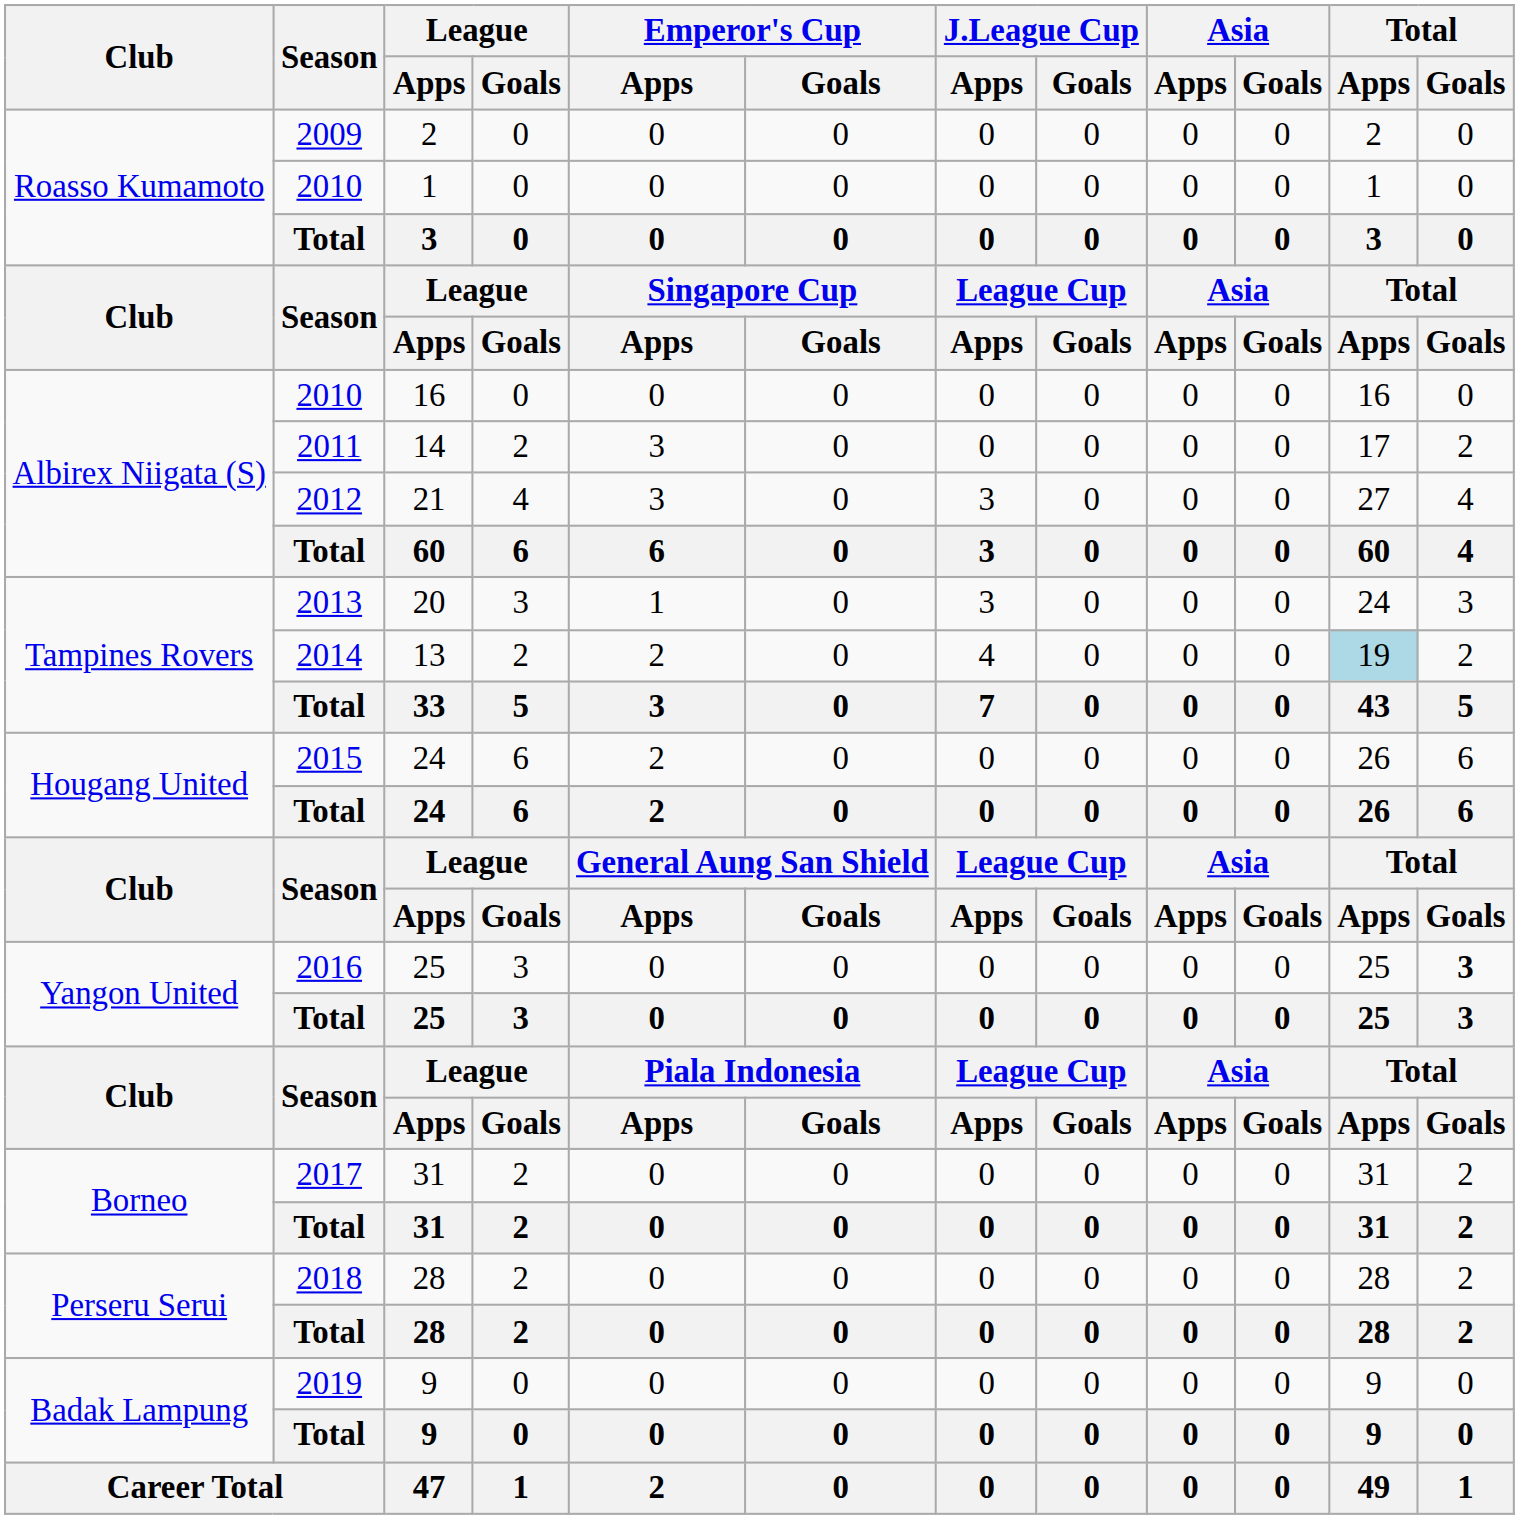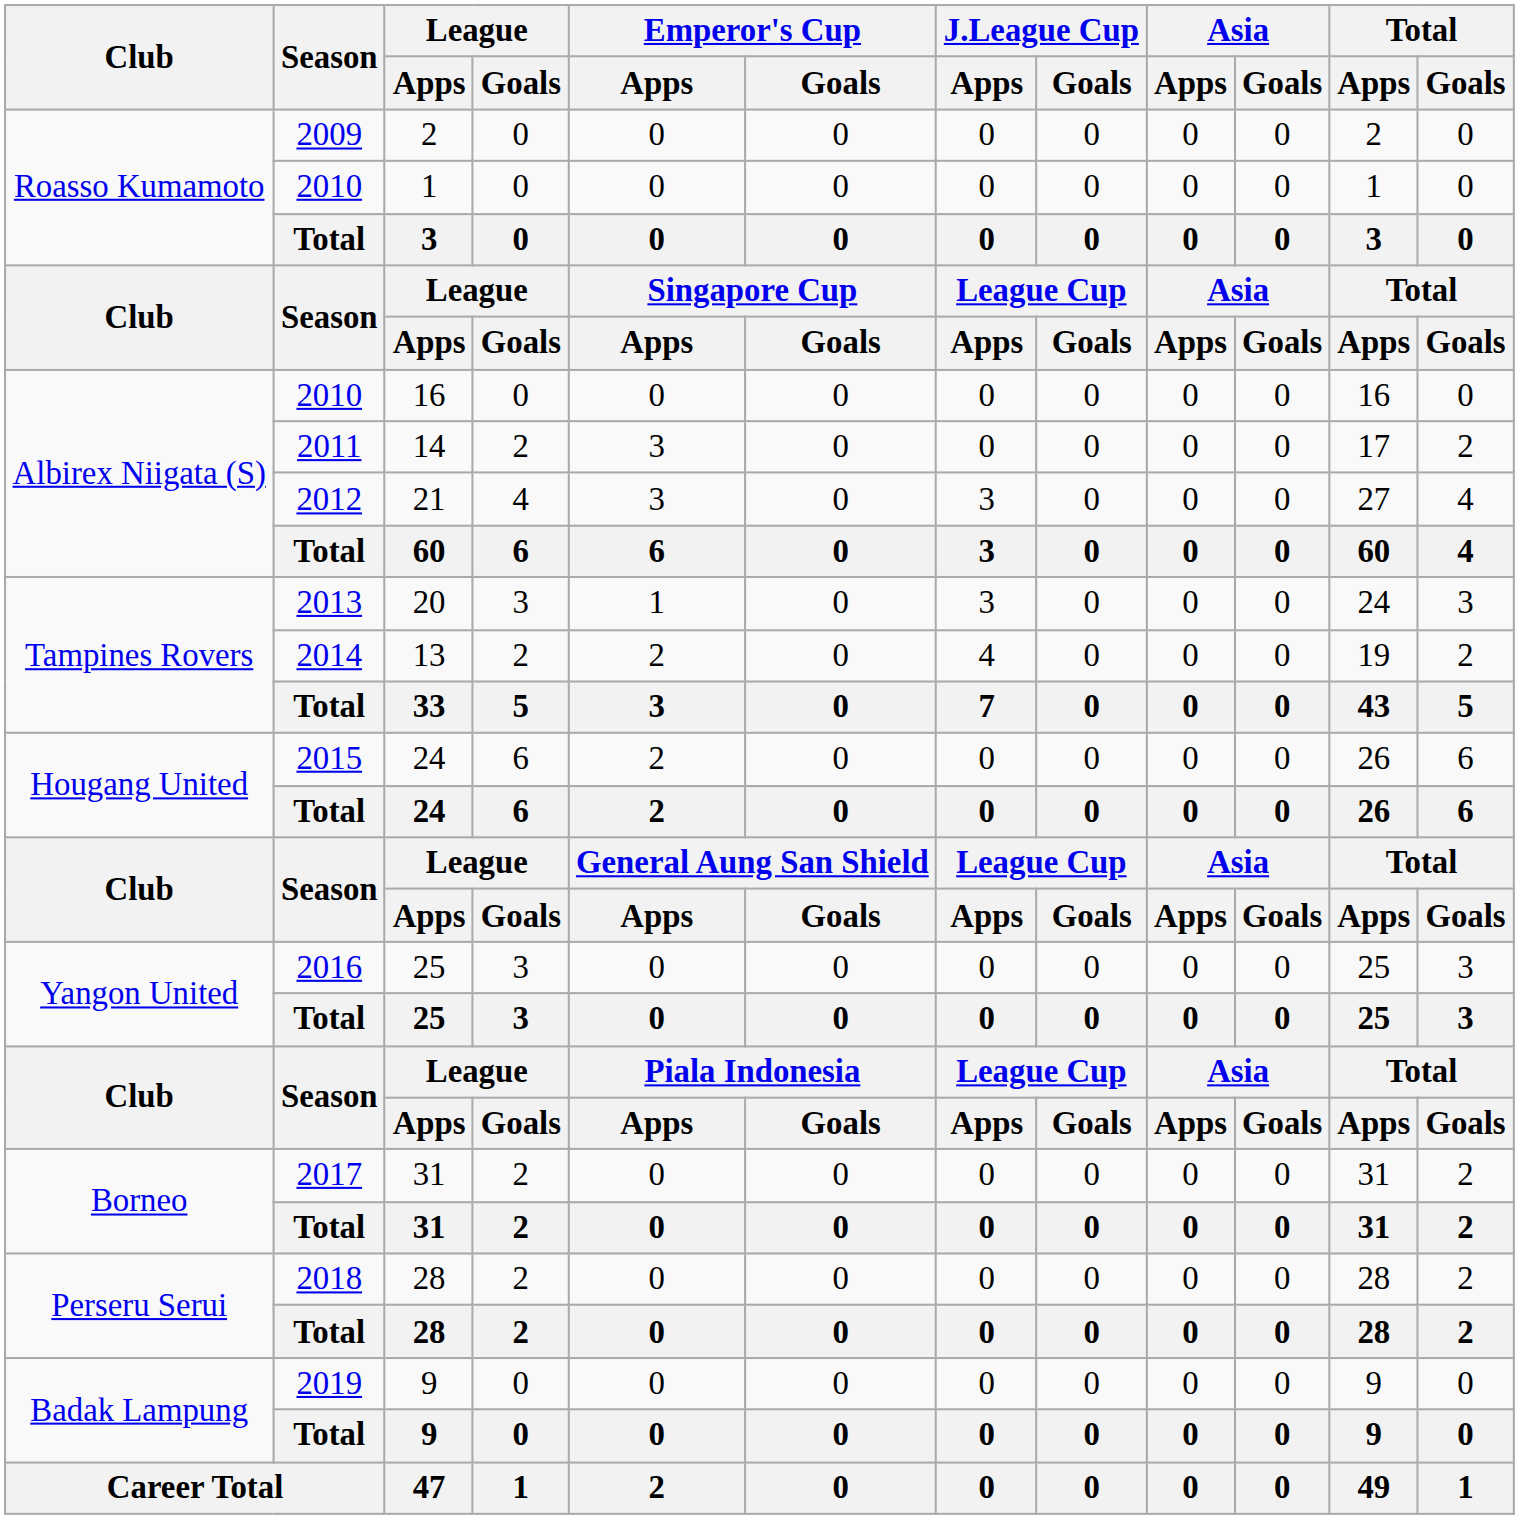(1374, 654) lightblue background -> (1374, 654) no background
(1466, 966) bold -> (1466, 966) normal
